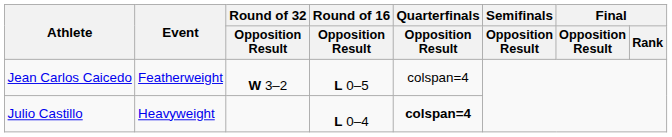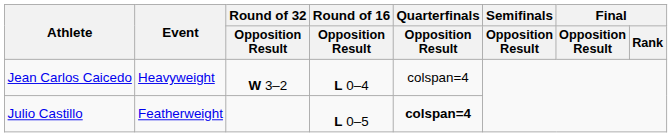(181, 78) Featherweight -> (176, 78) Heavyweight
(351, 85) L 0–5 -> (351, 85) L 0–4
(176, 114) Heavyweight -> (181, 114) Featherweight
(351, 121) L 0–4 -> (351, 121) L 0–5
